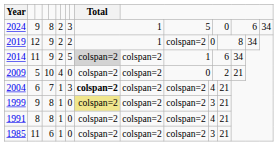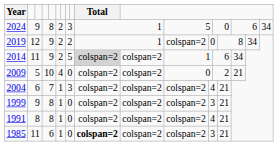(97, 88) bold -> (98, 88) normal
(98, 103) khaki background -> (98, 103) no background
(98, 133) normal -> (97, 133) bold
